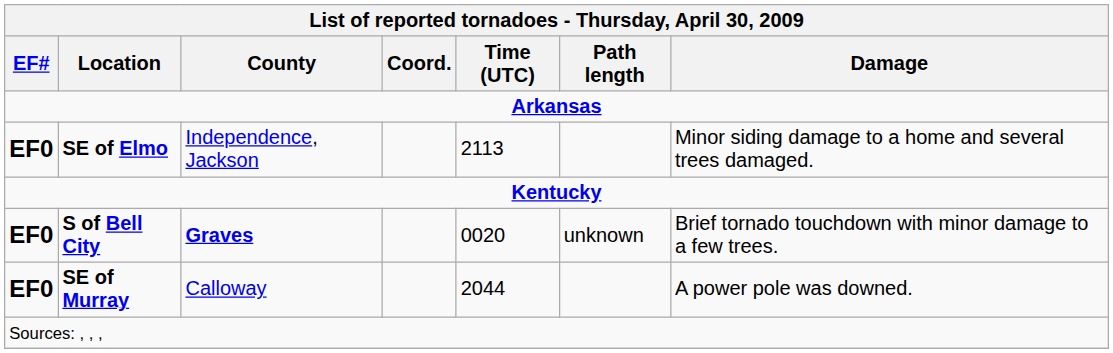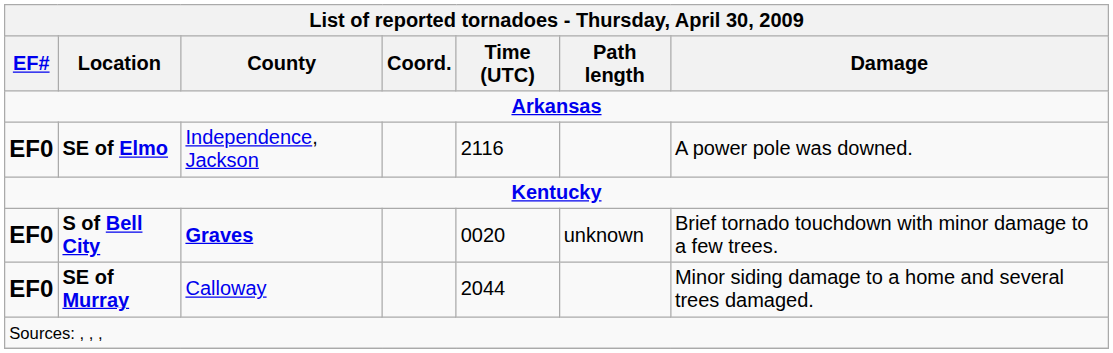(482, 149) 2113 -> (482, 149) 2116
(869, 149) Minor siding damage to a home and several trees damaged. -> (794, 149) A power pole was downed.
(794, 289) A power pole was downed. -> (869, 289) Minor siding damage to a home and several trees damaged.
